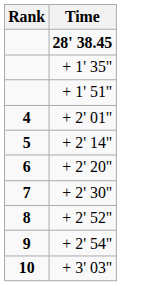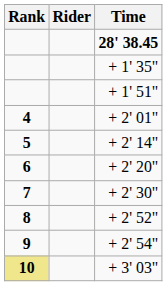+ column: (72, 17)
(27, 268) no background -> (27, 268) khaki background
